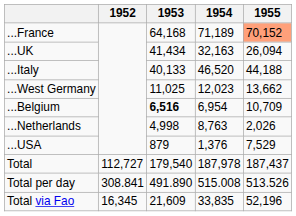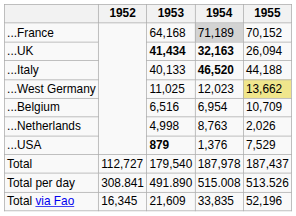(216, 32) no background -> (216, 32) lightgrey background
(264, 32) lightsalmon background -> (264, 32) no background
(168, 51) normal -> (168, 51) bold
(216, 51) normal -> (216, 51) bold
(216, 70) normal -> (216, 70) bold
(264, 88) no background -> (264, 88) khaki background
(164, 107) bold -> (164, 107) normal
(159, 145) normal -> (159, 145) bold
